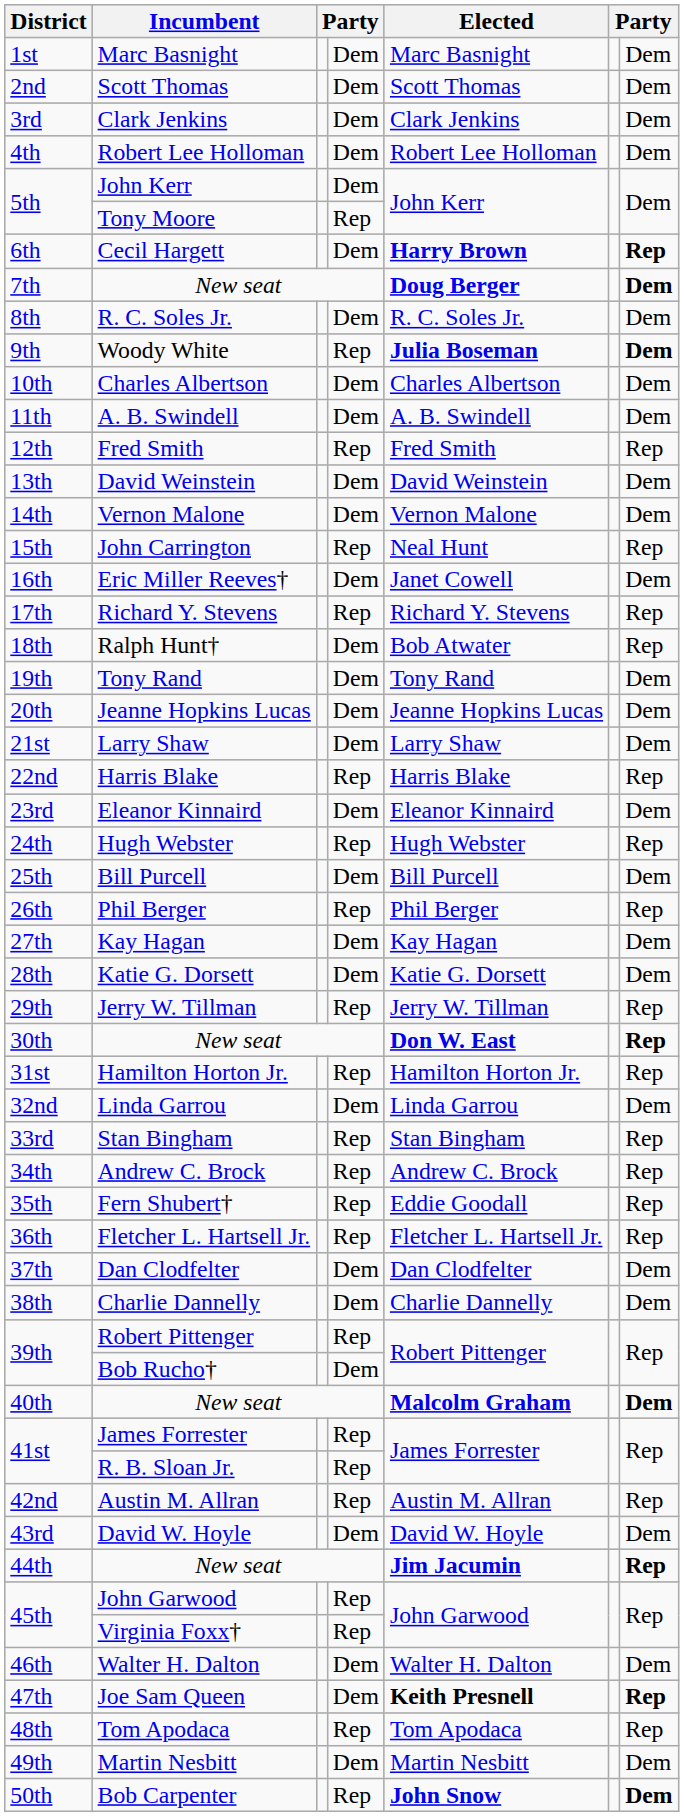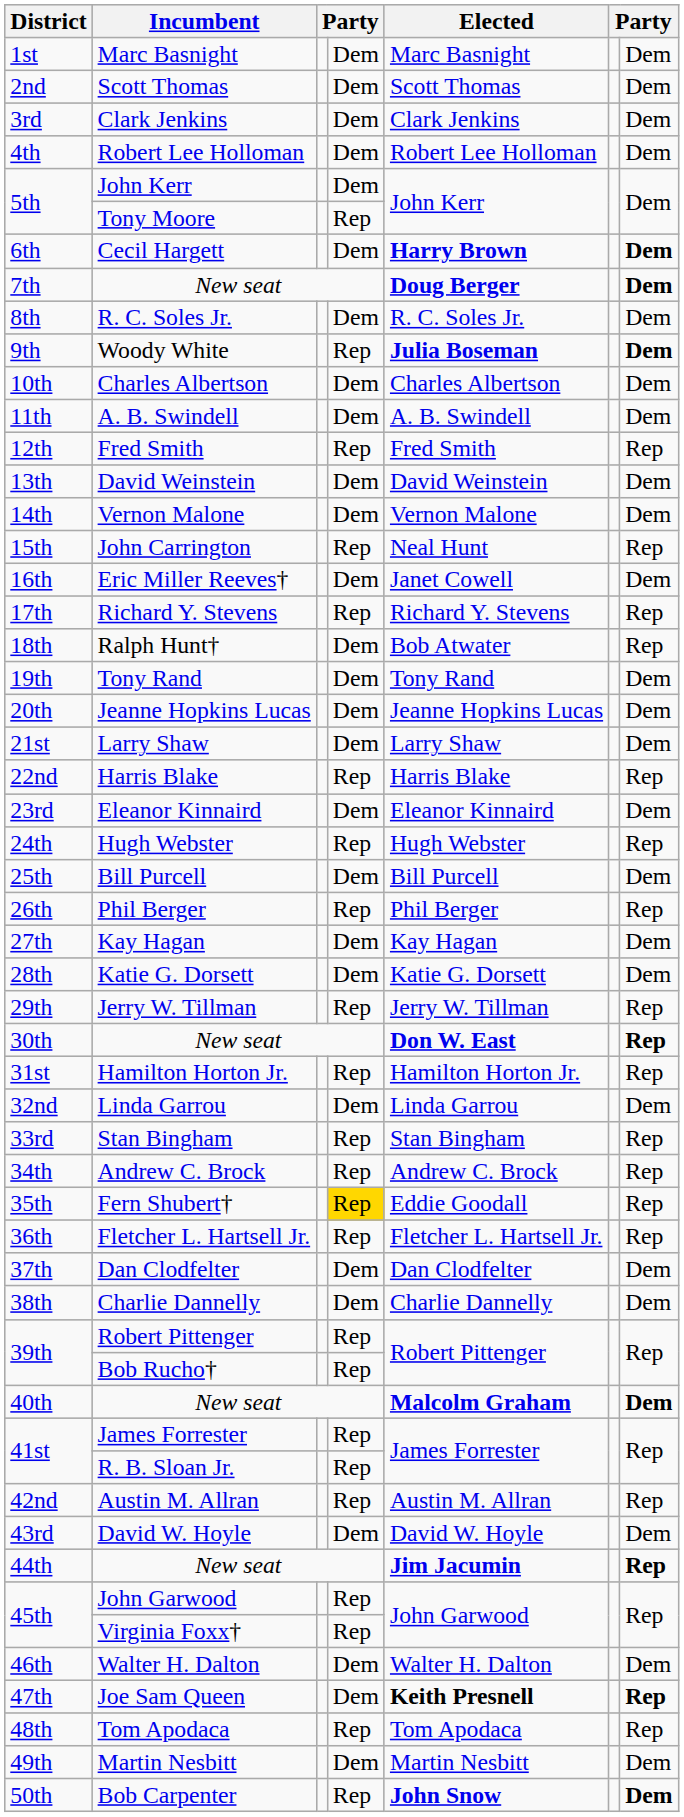(646, 251) Rep -> (649, 251) Dem
(352, 1203) no background -> (352, 1203) gold background
(356, 1368) Dem -> (352, 1368) Rep
